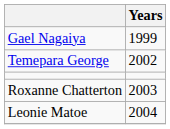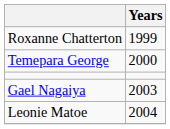(47, 38) Gael Nagaiya -> (65, 38) Roxanne Chatterton
(143, 60) 2002 -> (143, 60) 2000
(65, 90) Roxanne Chatterton -> (47, 90) Gael Nagaiya
